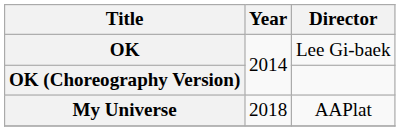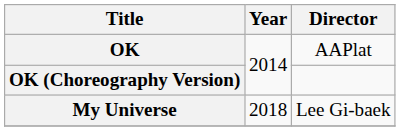(343, 49) Lee Gi-baek -> (343, 49) AAPlat
(343, 110) AAPlat -> (343, 110) Lee Gi-baek
